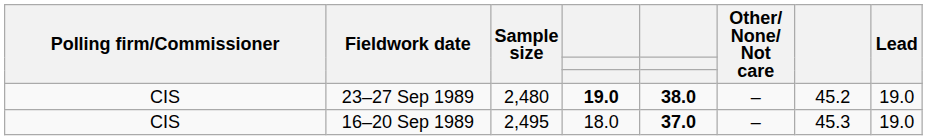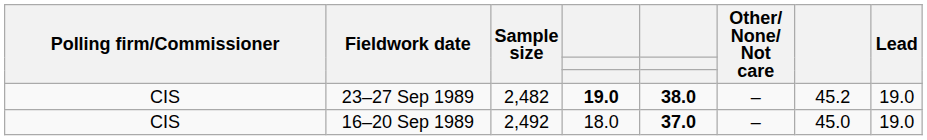(526, 96) 2,480 -> (526, 96) 2,482
(526, 122) 2,495 -> (526, 122) 2,492
(833, 122) 45.3 -> (833, 122) 45.0
